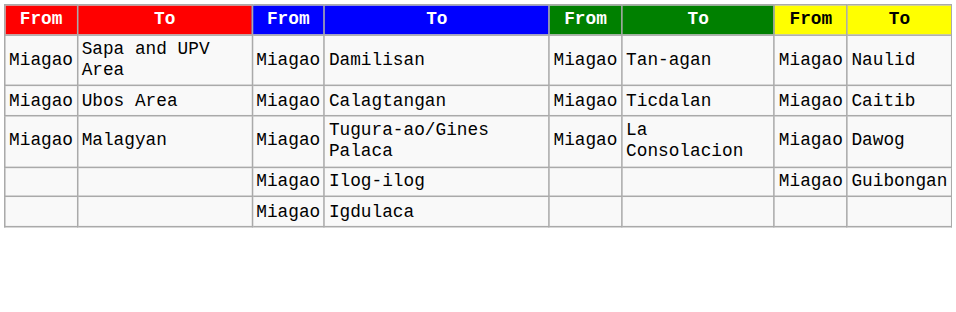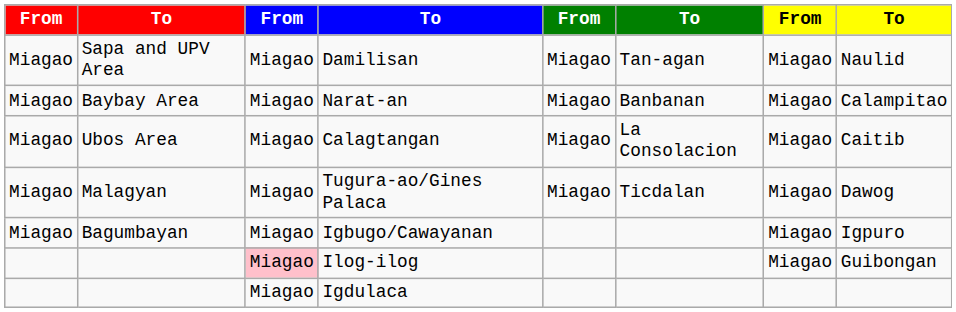+ row: (365, 101)
(669, 101) Ticdalan -> (678, 141) La Consolacion
(685, 141) La Consolacion -> (662, 192) Ticdalan
+ row: (408, 233)
(288, 182) no background -> (282, 263) pink background
